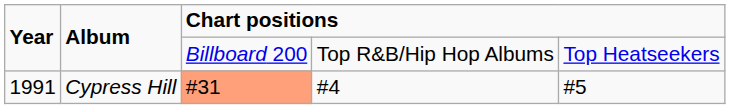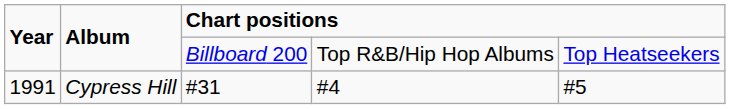(203, 86) lightsalmon background -> (203, 86) no background
